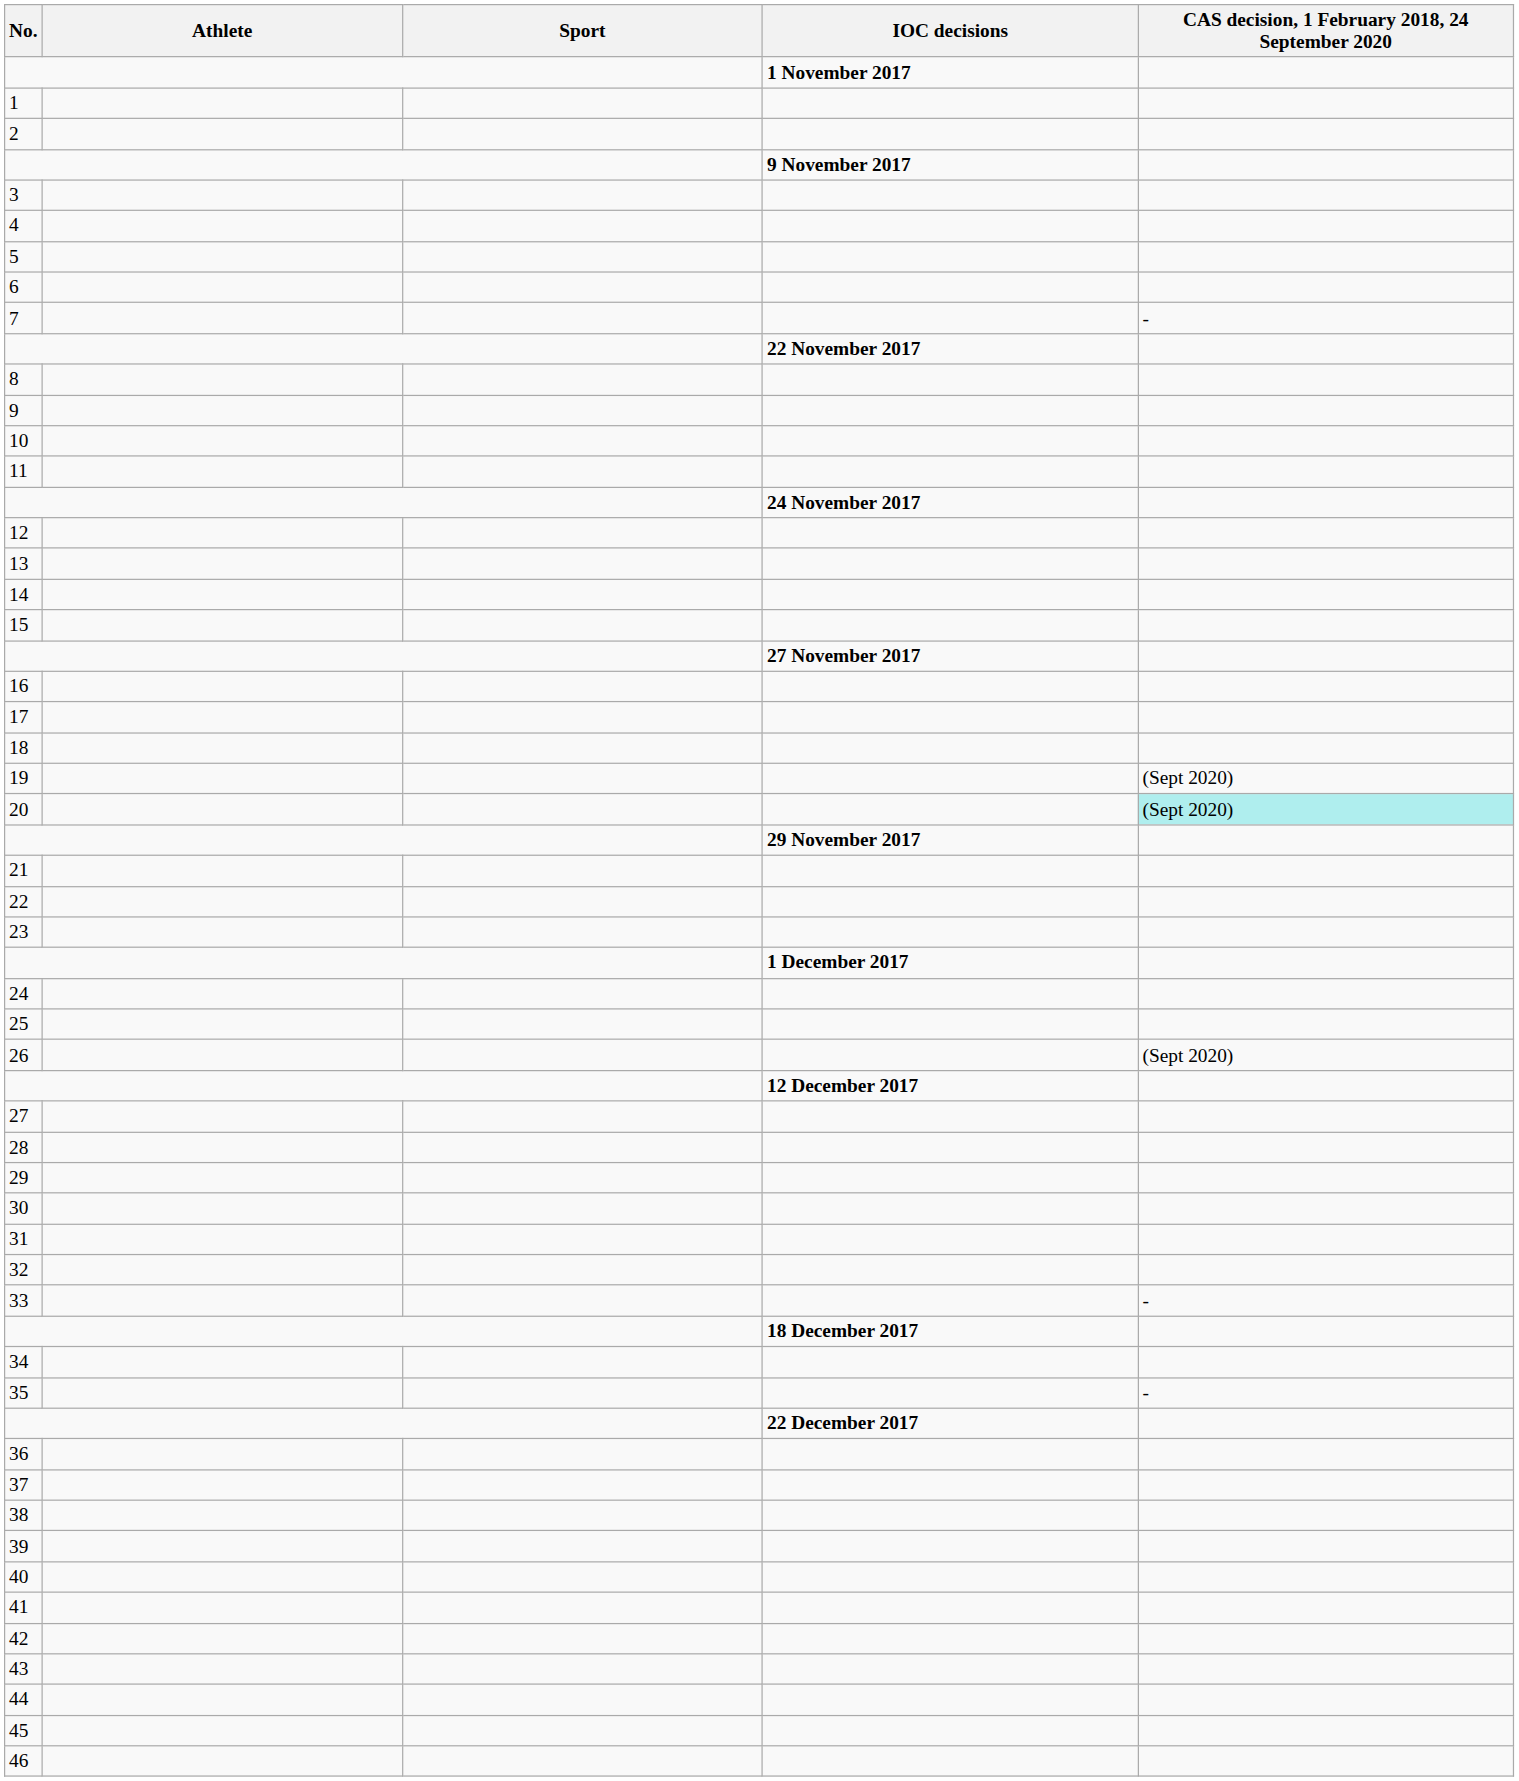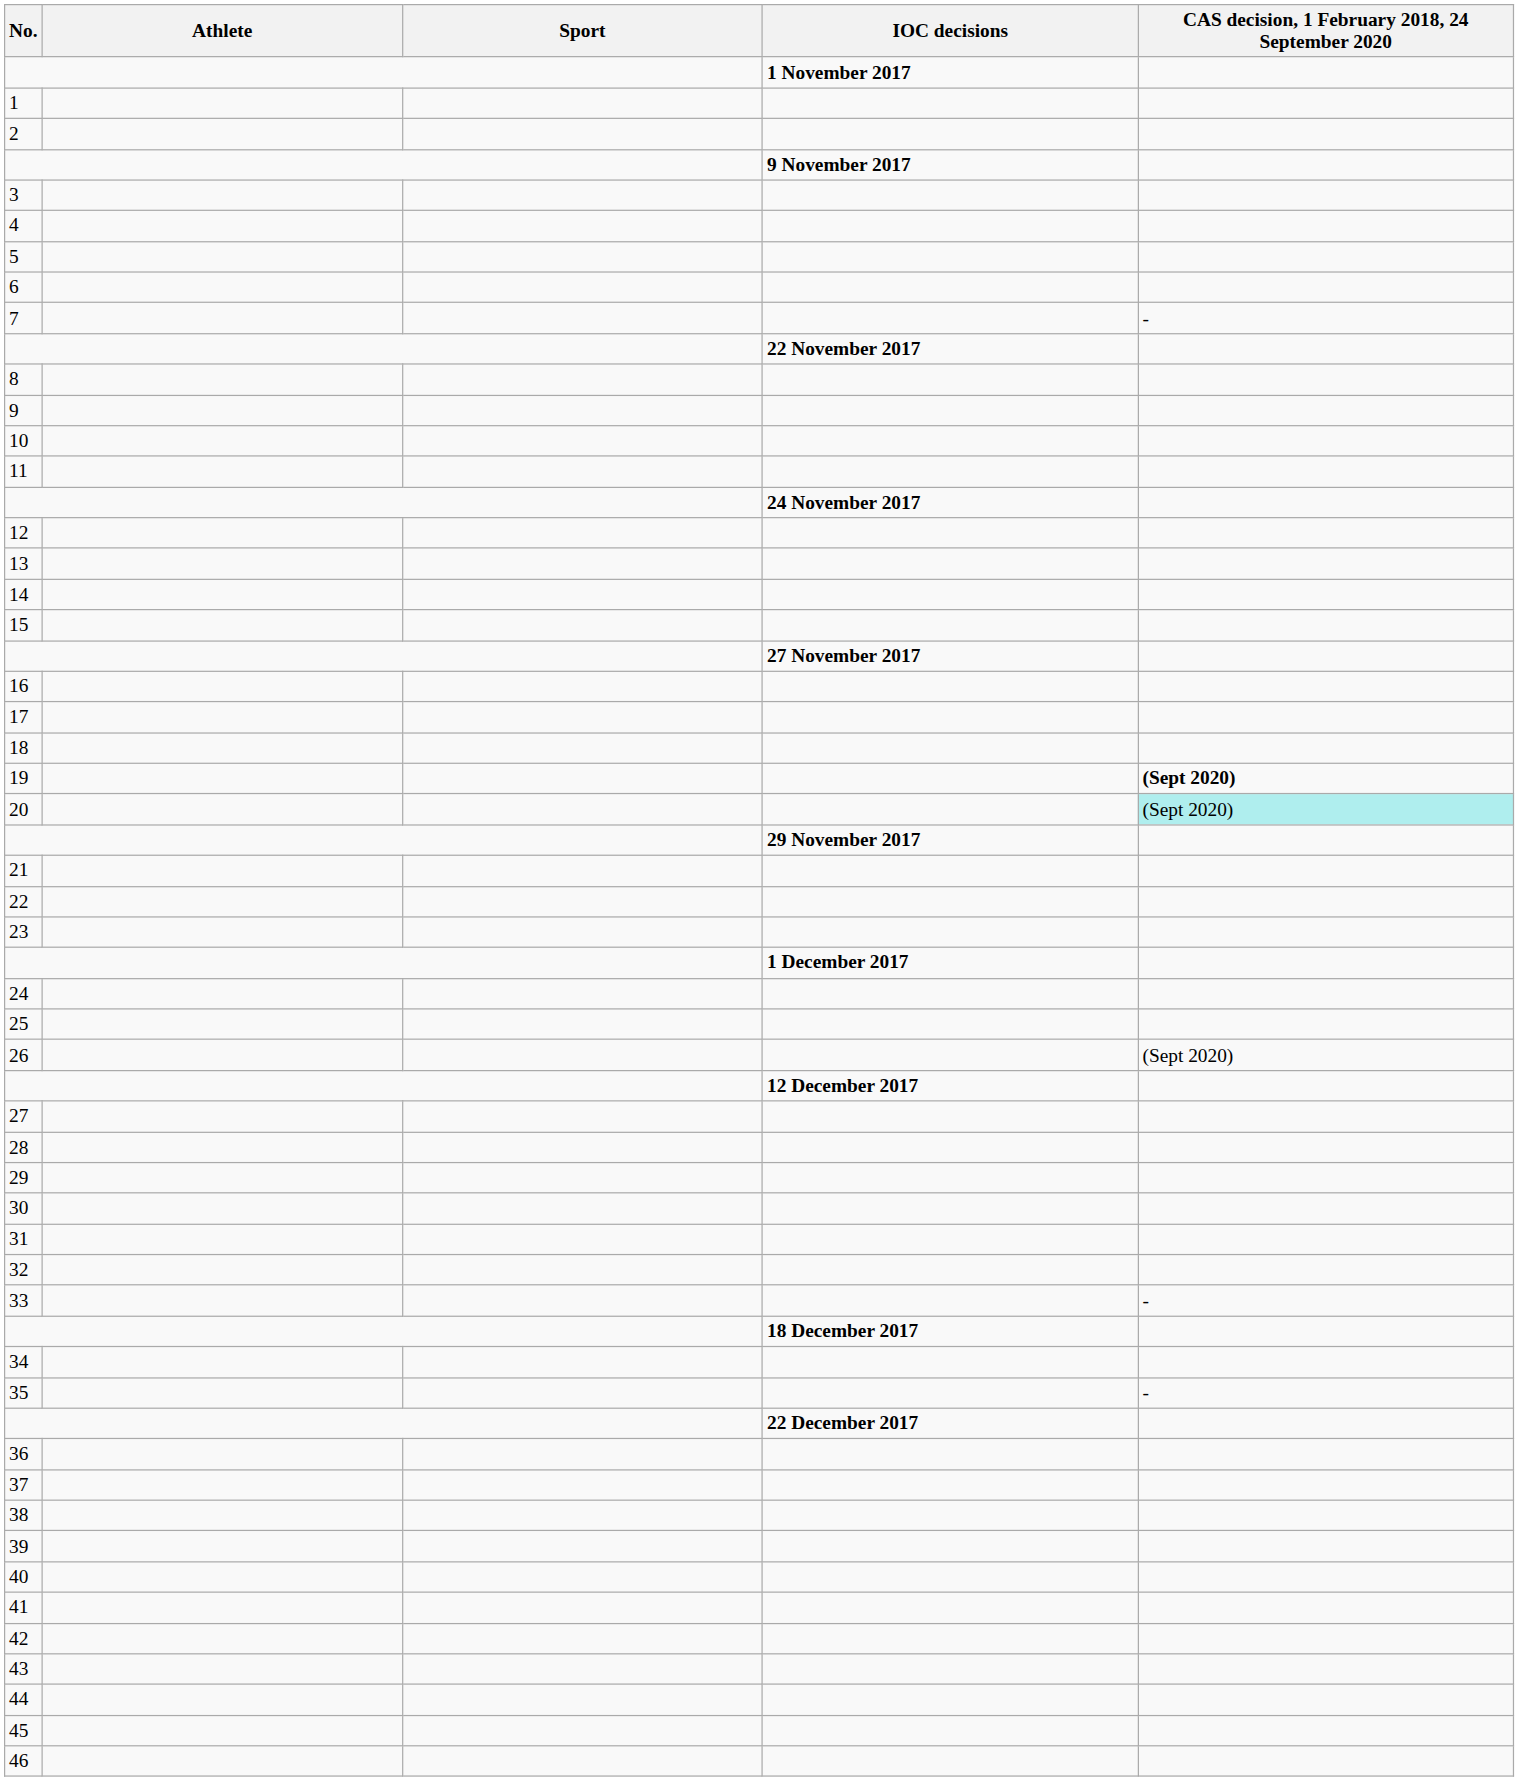(1188, 778) normal -> (1189, 778) bold
